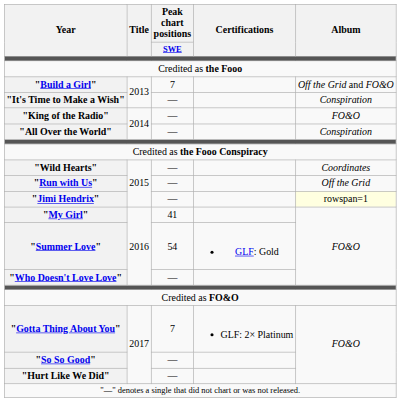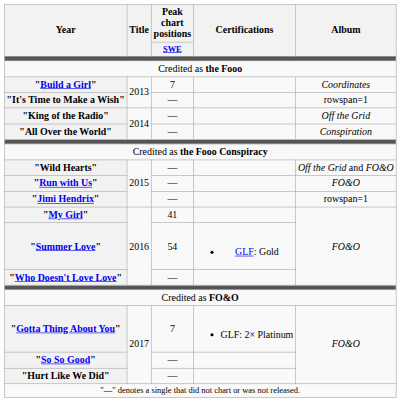(346, 84) Off the Grid and FO&O -> (346, 84) Coordinates
(346, 100) Conspiration -> (346, 100) rowspan=1
(346, 116) FO&O -> (346, 116) Off the Grid
(346, 167) Coordinates -> (346, 167) Off the Grid and FO&O
(346, 183) Off the Grid -> (346, 183) FO&O
(346, 199) lightyellow background -> (346, 199) no background
